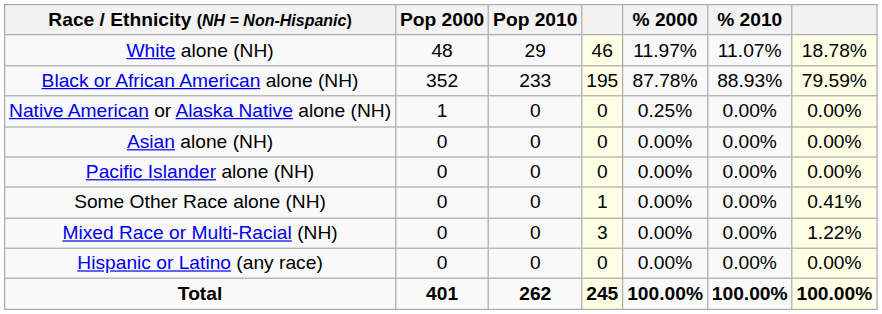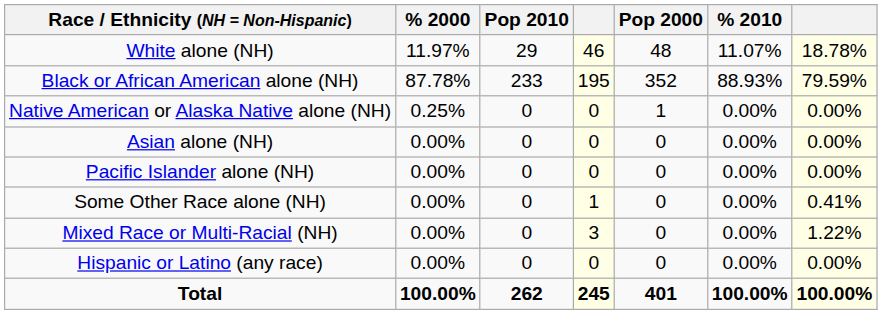columns swapped: (442, 19) <-> (665, 19)
